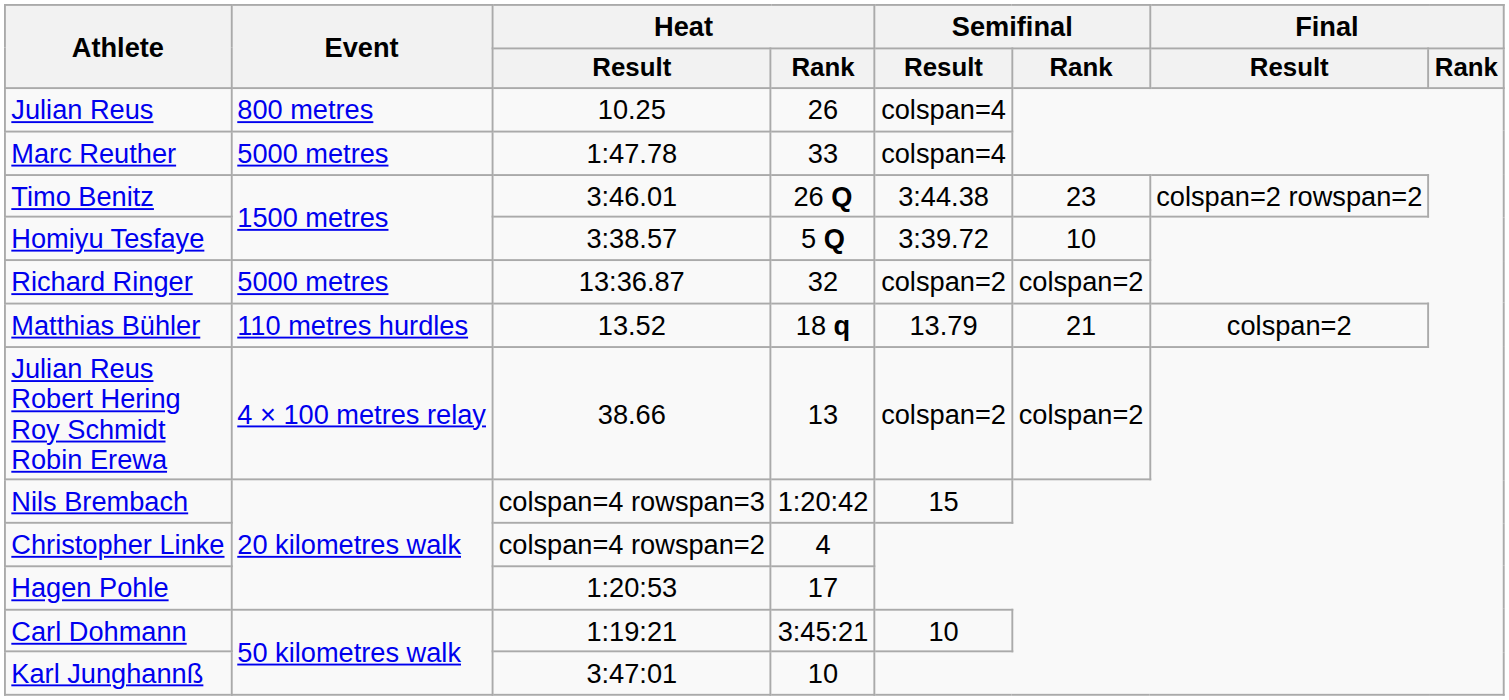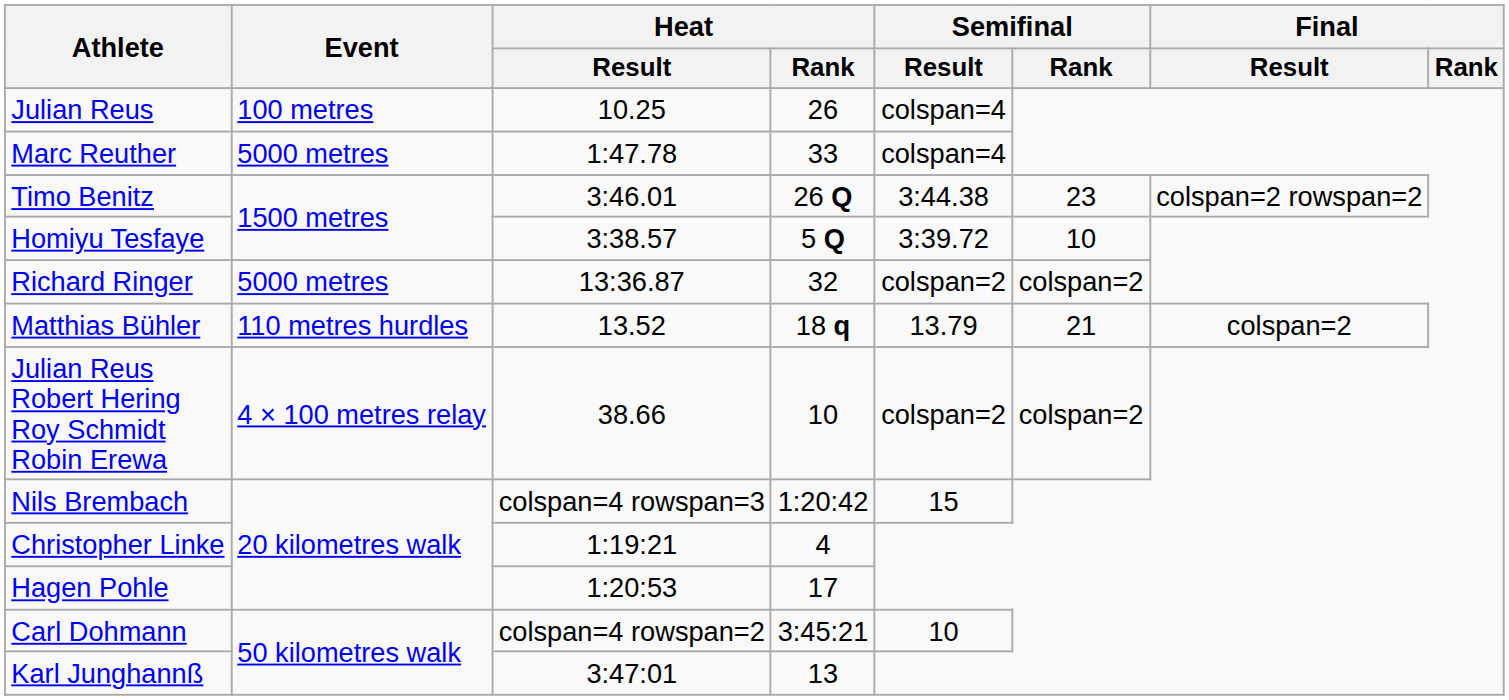(305, 110) 800 metres -> (305, 110) 100 metres
(823, 414) 13 -> (823, 414) 10
(632, 545) colspan=4 rowspan=2 -> (632, 545) 1:19:21
(632, 631) 1:19:21 -> (632, 631) colspan=4 rowspan=2
(823, 674) 10 -> (823, 674) 13
